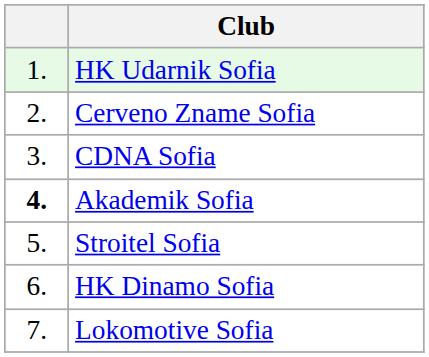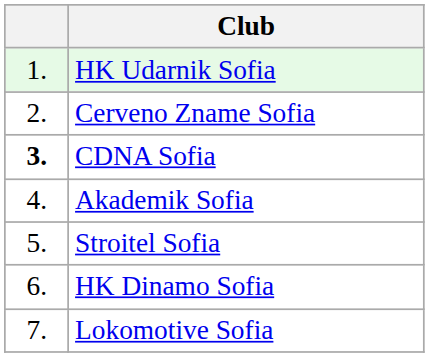(37, 156) normal -> (37, 156) bold
(37, 199) bold -> (37, 199) normal
